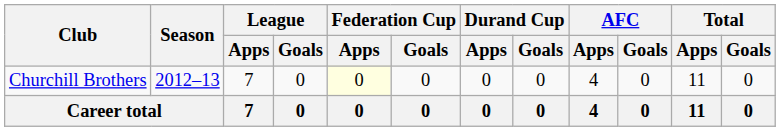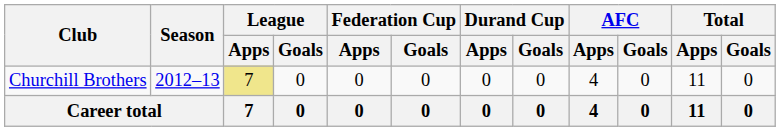(249, 80) no background -> (249, 80) khaki background
(359, 80) lightyellow background -> (359, 80) no background
